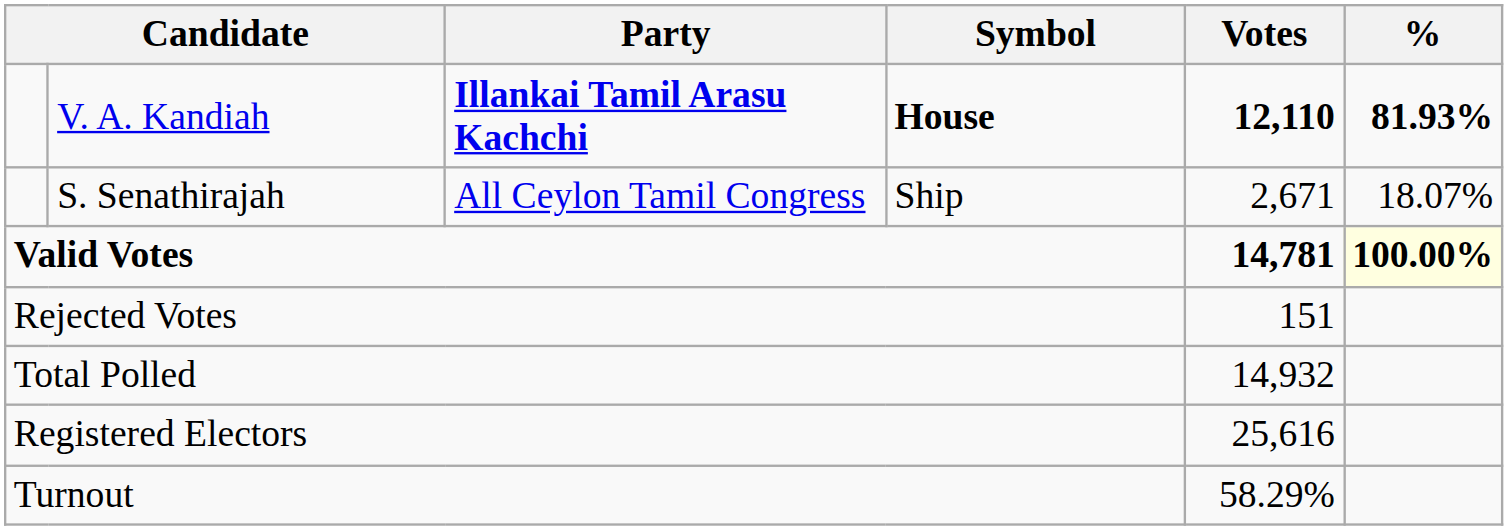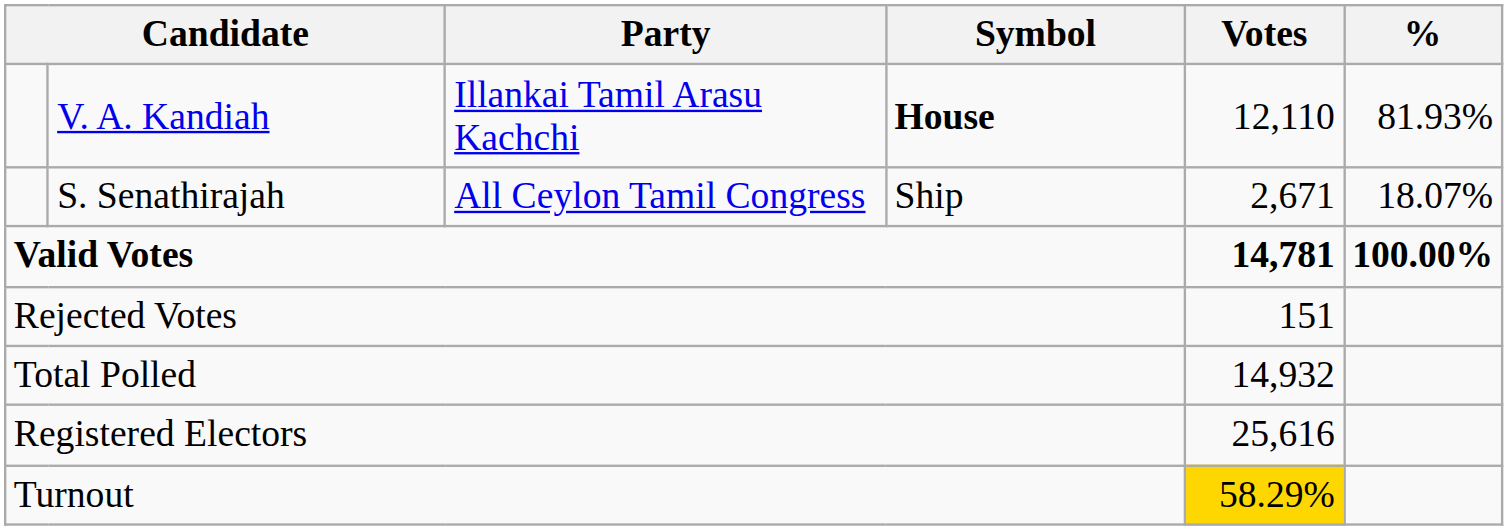(620, 115) bold -> (608, 115) normal
(1284, 115) bold -> (1284, 115) normal
(1432, 115) bold -> (1435, 115) normal
(1423, 255) lightyellow background -> (1423, 255) no background
(1277, 494) no background -> (1277, 494) gold background
